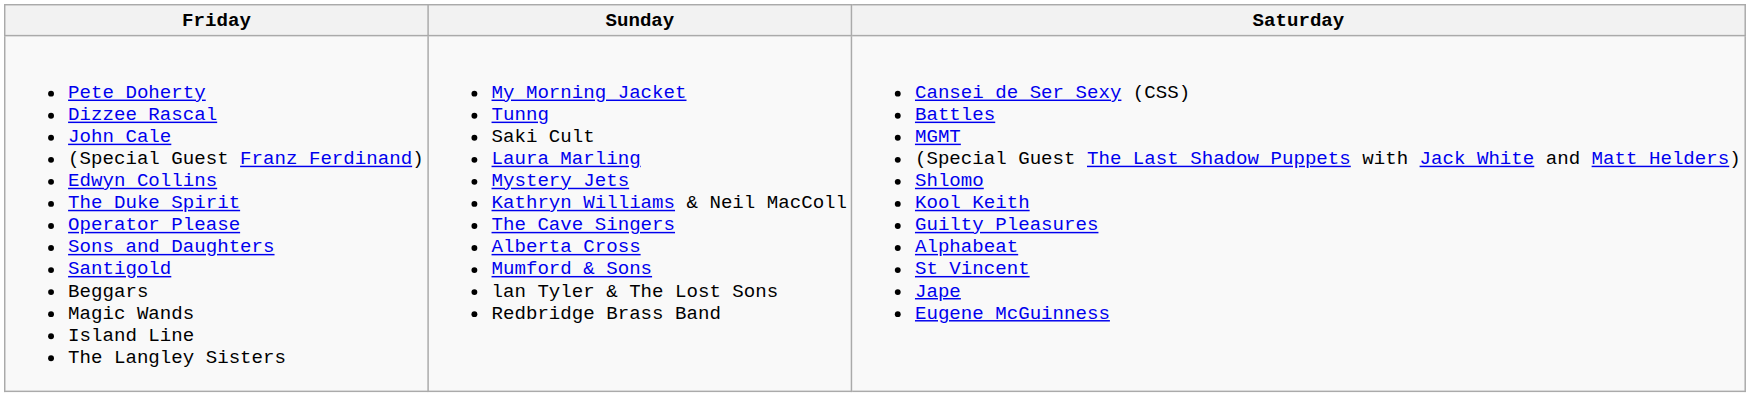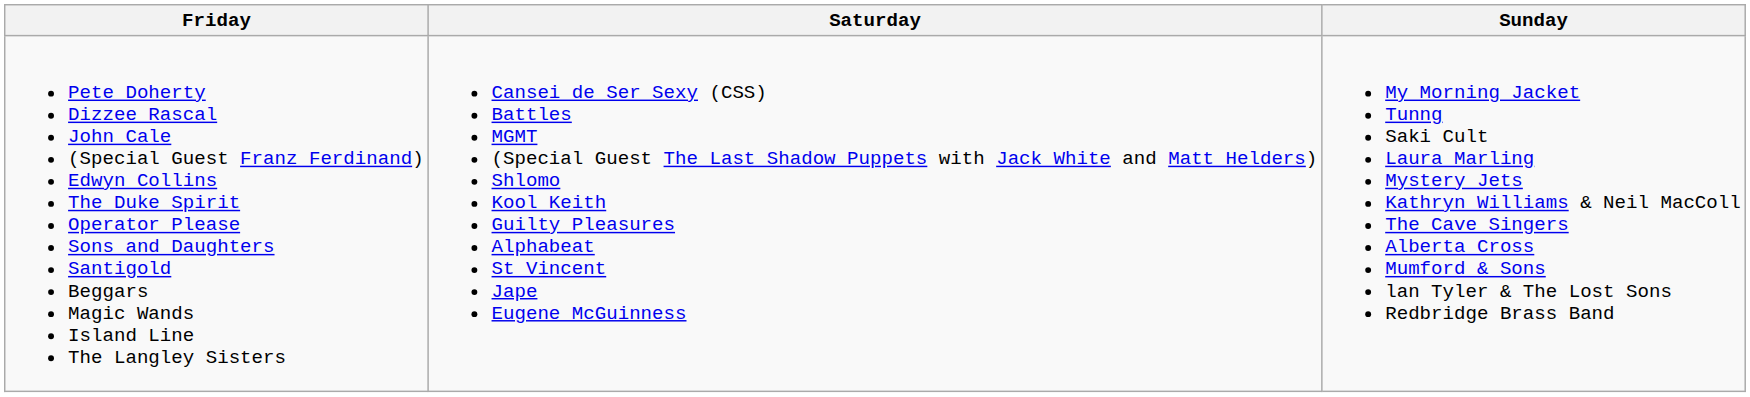columns swapped: (1298, 20) <-> (640, 20)
